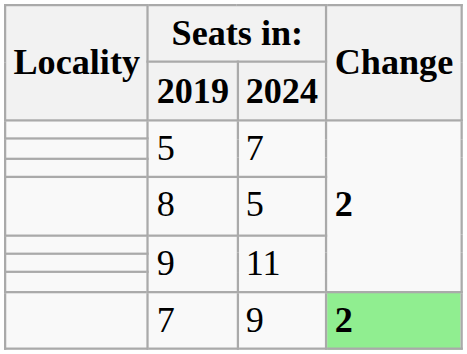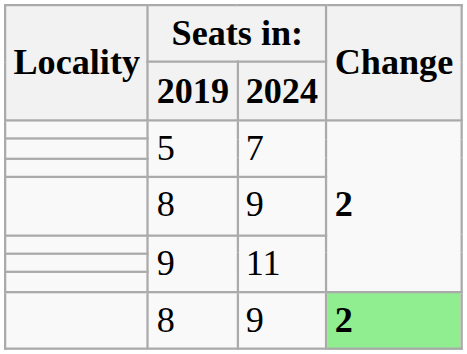(255, 205) 5 -> (255, 205) 9
(166, 319) 7 -> (166, 319) 8
